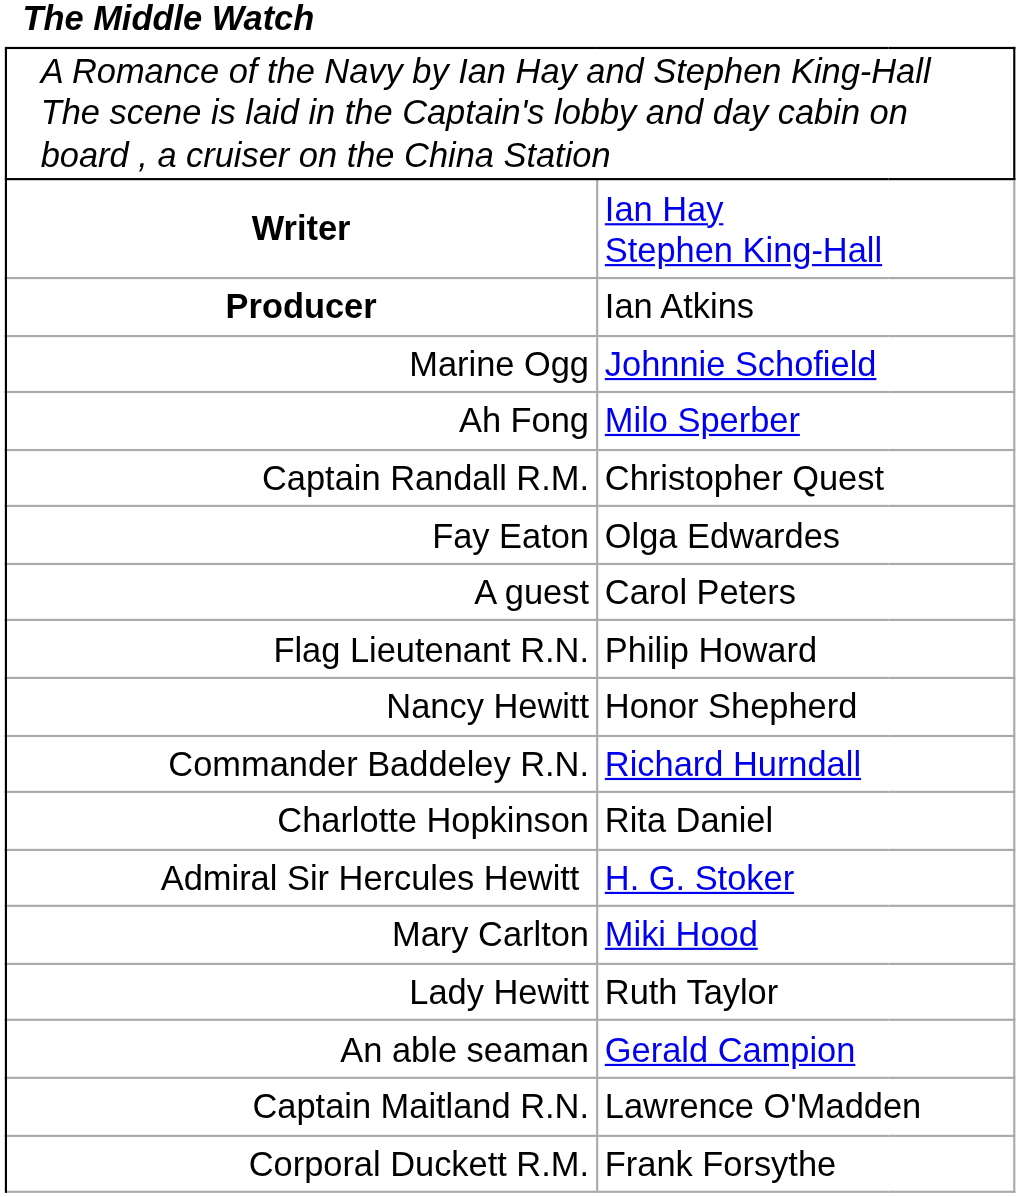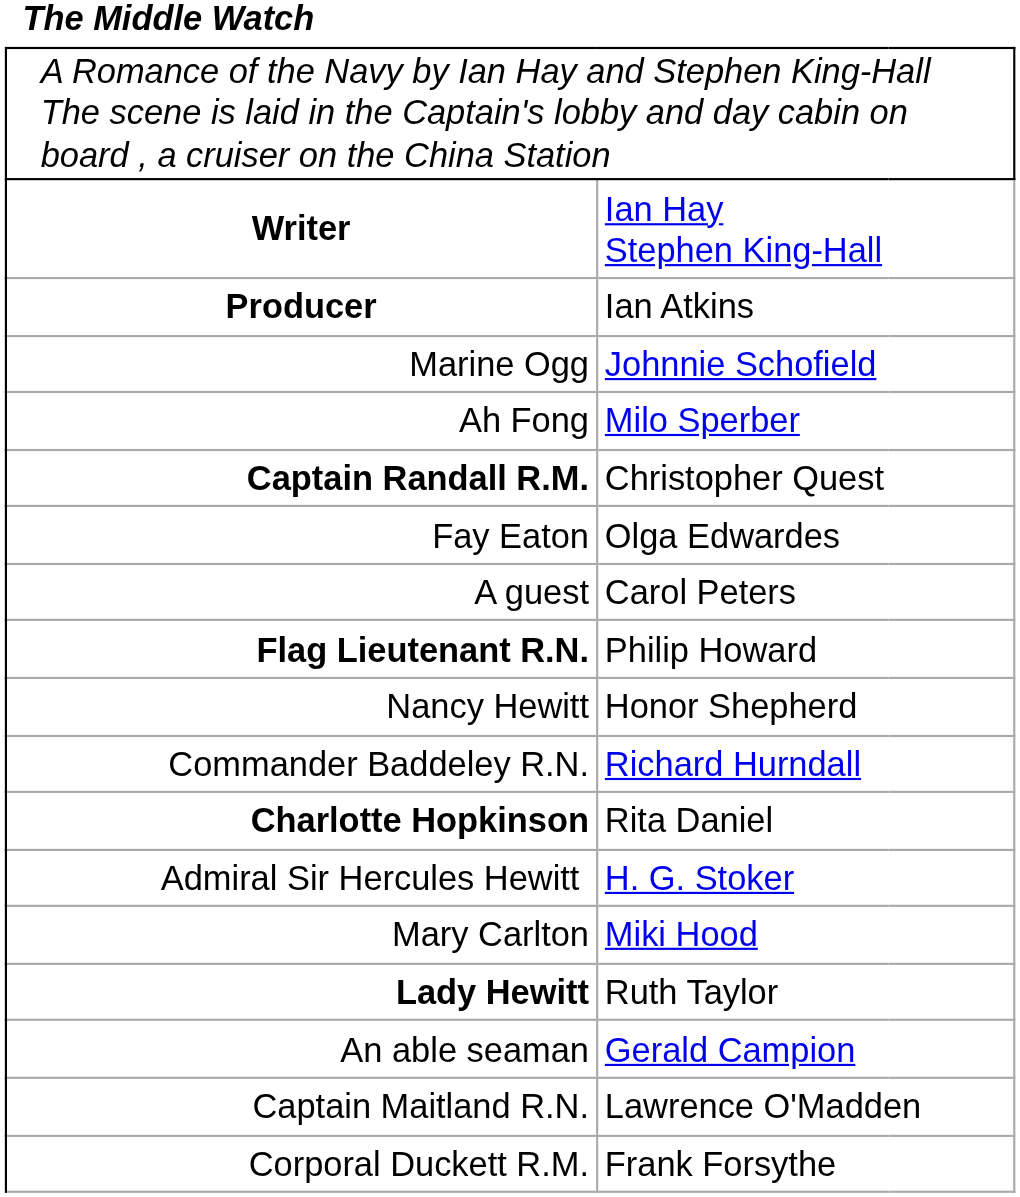(425, 478) normal -> (418, 478) bold
(431, 649) normal -> (423, 649) bold
(433, 820) normal -> (420, 820) bold
(499, 992) normal -> (492, 992) bold
